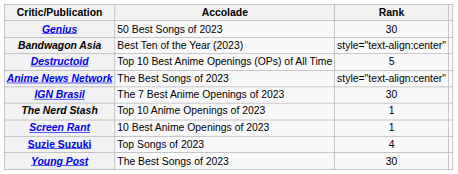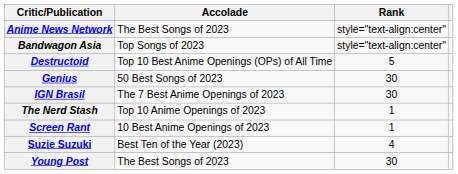rows swapped: (60, 78) <-> (60, 29)
(180, 45) Best Ten of the Year (2023) -> (161, 45) Top Songs of 2023
(161, 144) Top Songs of 2023 -> (180, 144) Best Ten of the Year (2023)
